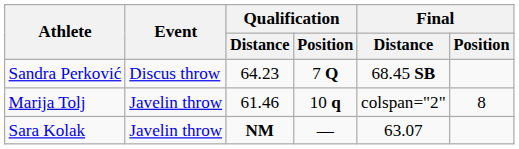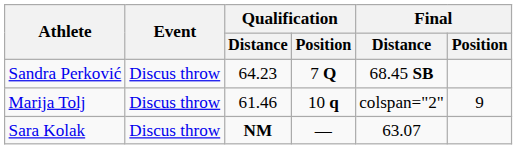(176, 102) Javelin throw -> (175, 102) Discus throw
(481, 102) 8 -> (480, 102) 9
(176, 130) Javelin throw -> (175, 130) Discus throw
